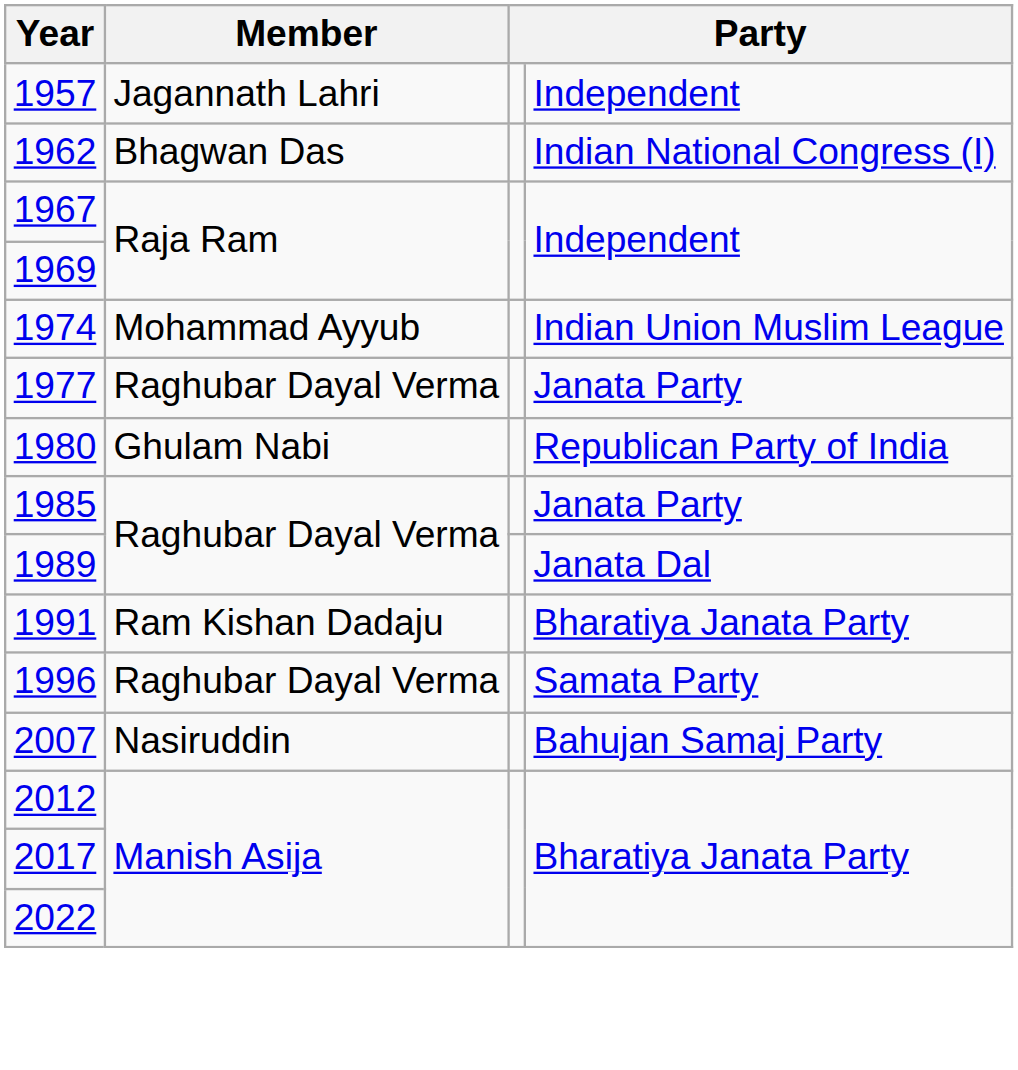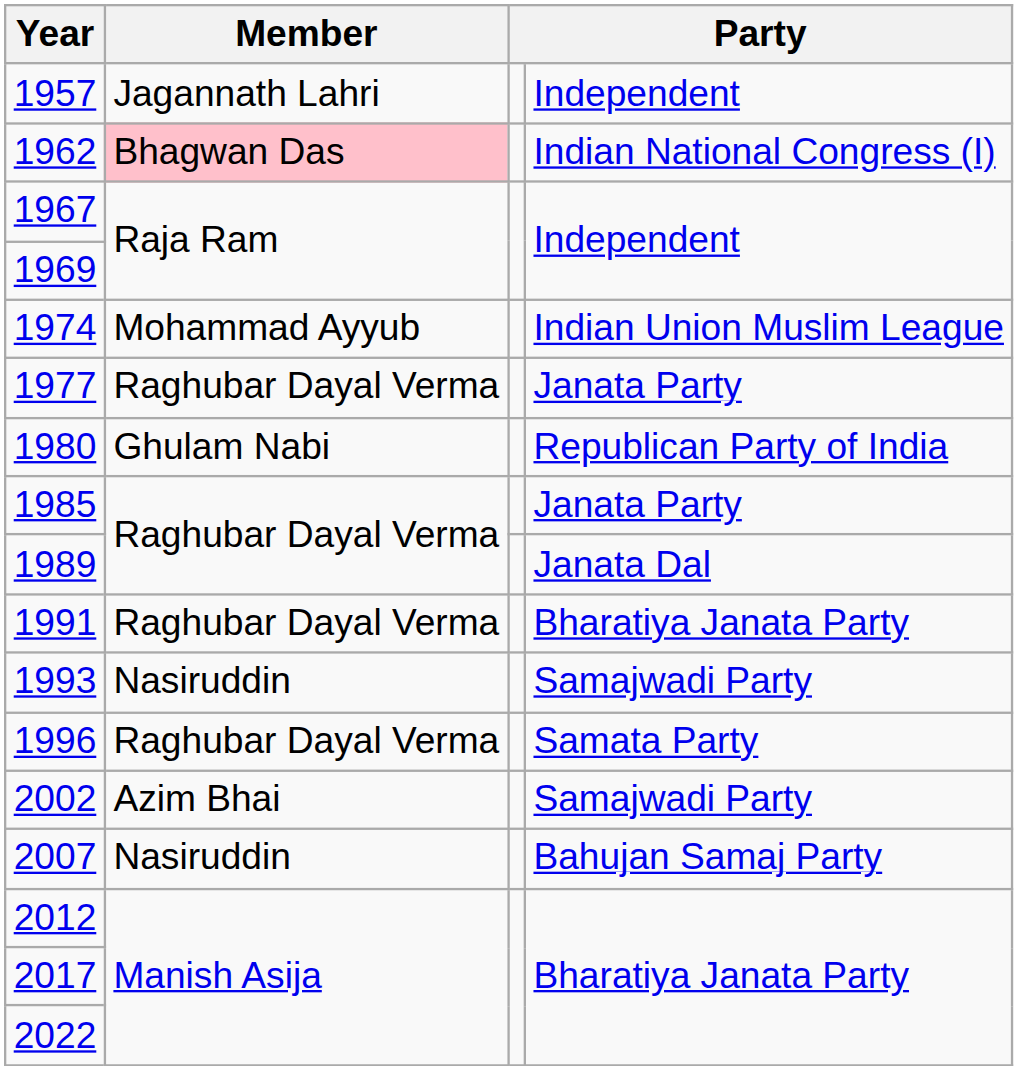(229, 151) no background -> (229, 151) pink background
(278, 622) Ram Kishan Dadaju -> (306, 622) Raghubar Dayal Verma
+ row: (55, 681)
+ row: (55, 799)
